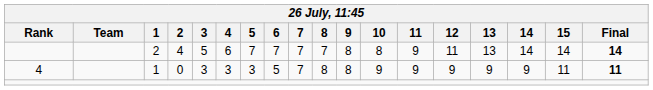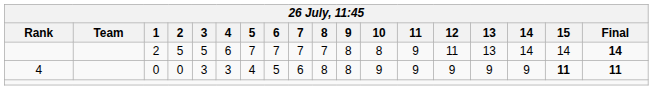(180, 51) 4 -> (180, 51) 5
(156, 70) 1 -> (156, 70) 0
(252, 70) 3 -> (252, 70) 4
(300, 70) 7 -> (300, 70) 6
(564, 70) normal -> (564, 70) bold
